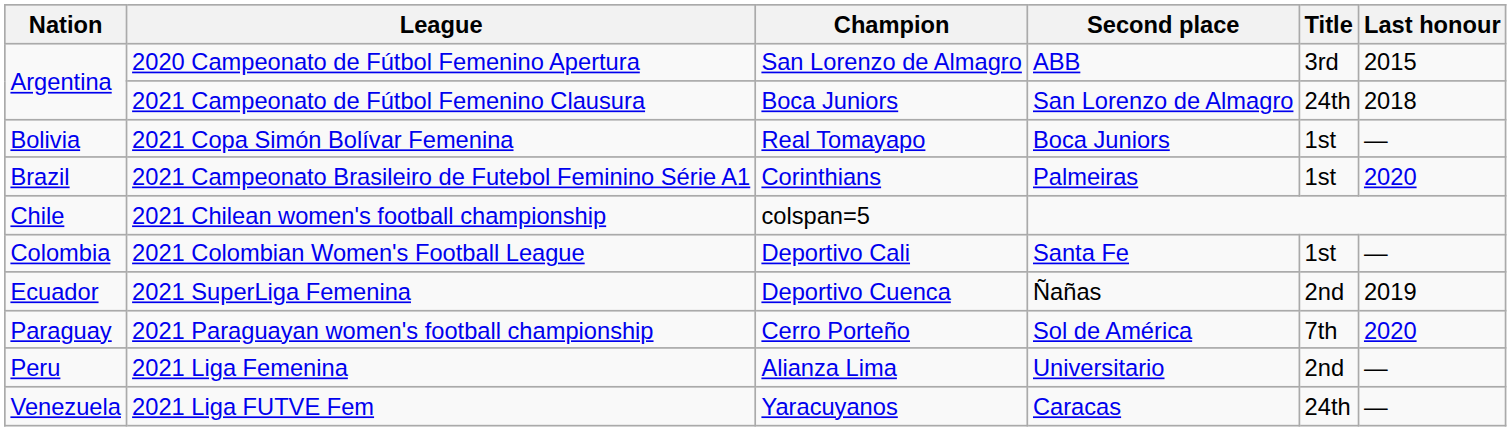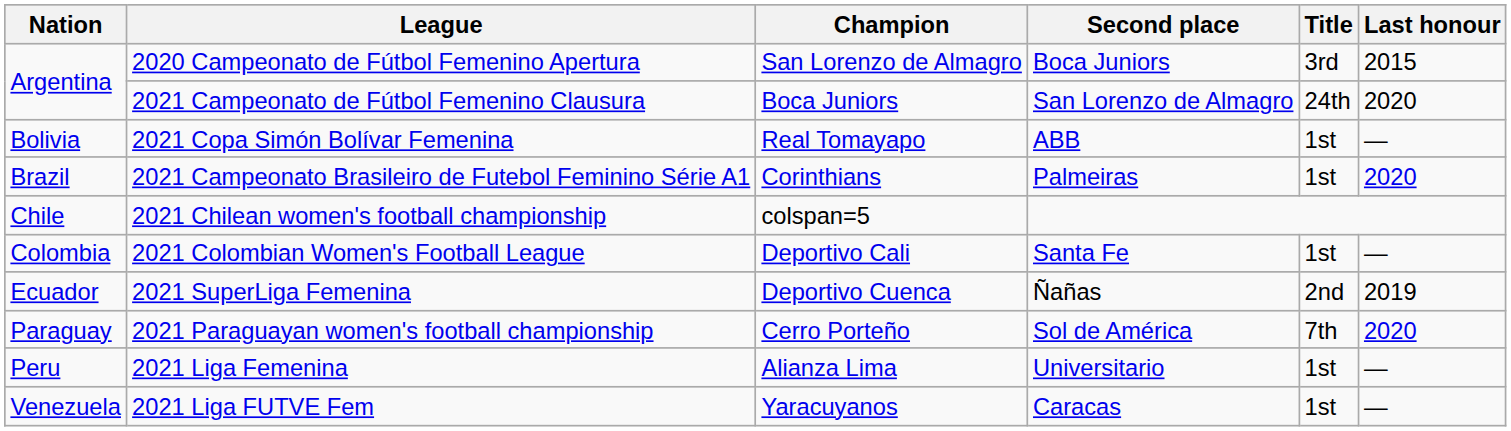(1057, 62) ABB -> (1101, 62) Boca Juniors
(1390, 100) 2018 -> (1390, 100) 2020
(1101, 138) Boca Juniors -> (1057, 138) ABB
(1324, 368) 2nd -> (1320, 368) 1st
(1328, 406) 24th -> (1320, 406) 1st
